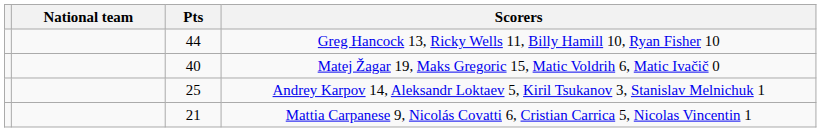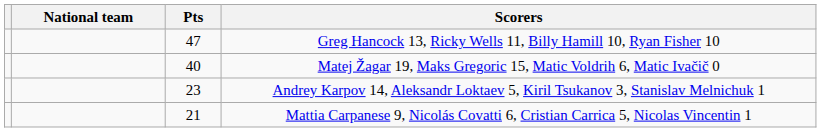(193, 41) 44 -> (193, 41) 47
(193, 90) 25 -> (193, 90) 23
